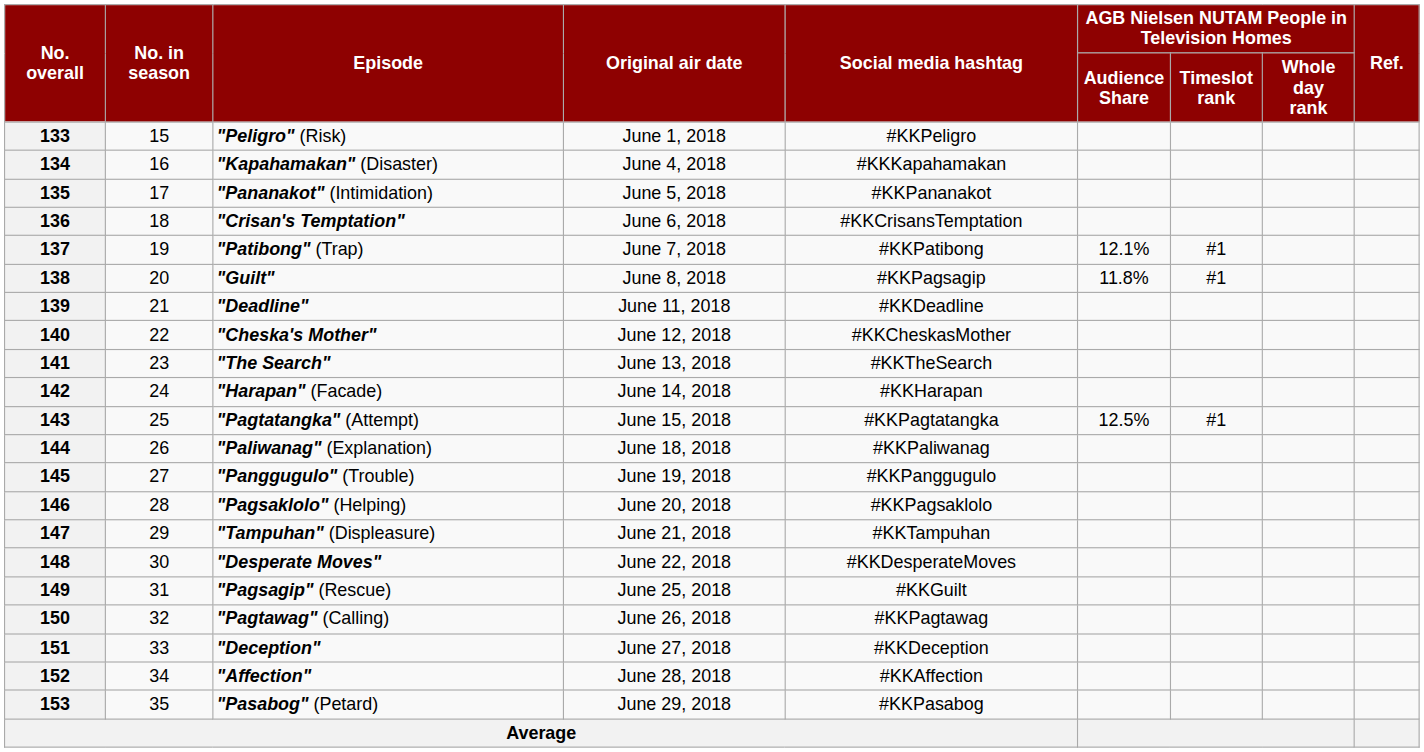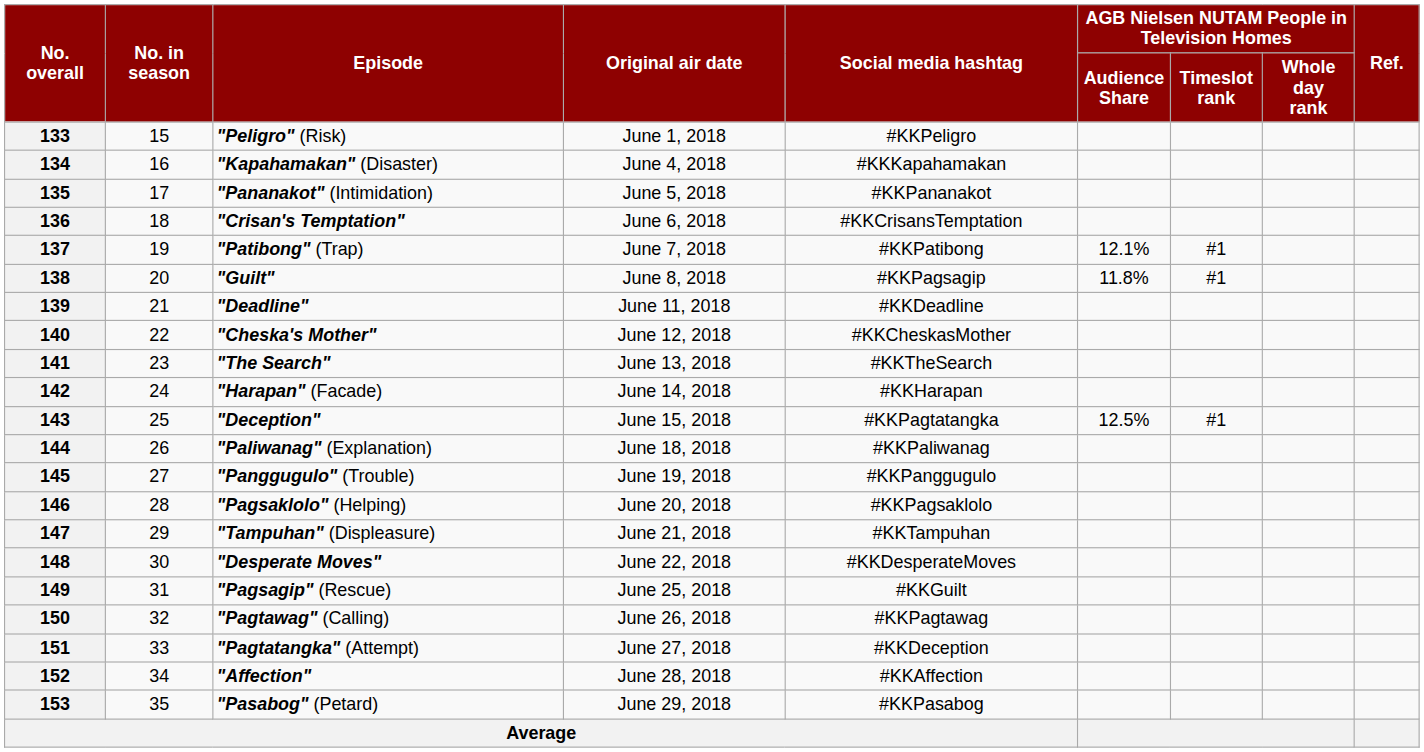(318, 420) "Pagtatangka" (Attempt) -> (269, 420) "Deception"
(269, 647) "Deception" -> (318, 647) "Pagtatangka" (Attempt)
